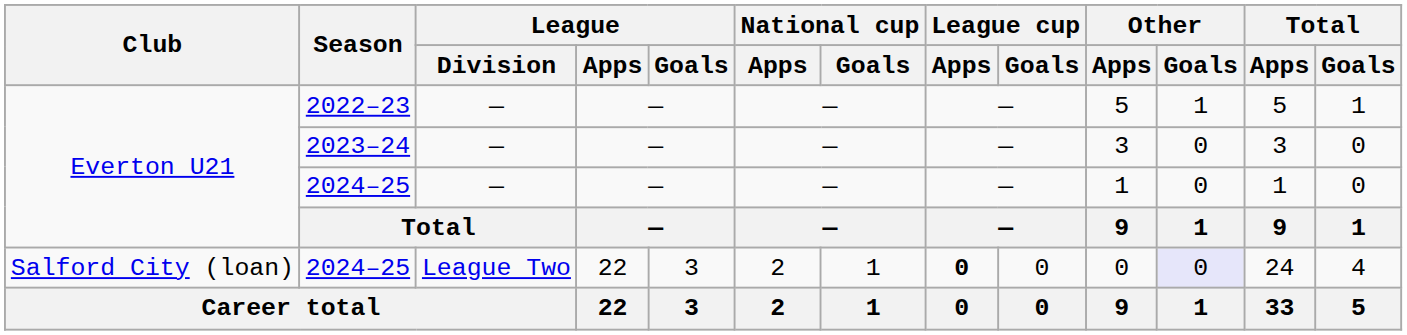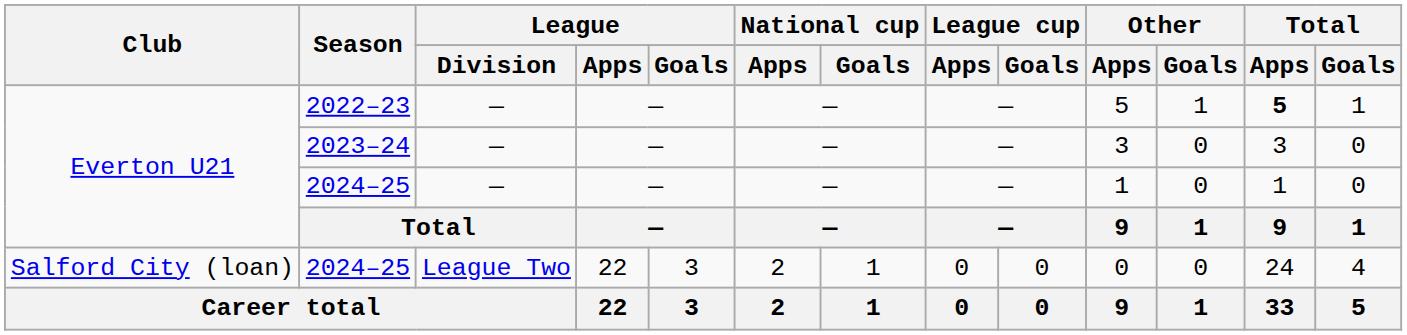(1280, 106) normal -> (1280, 106) bold
(962, 268) bold -> (962, 268) normal
(1201, 268) lavender background -> (1201, 268) no background
